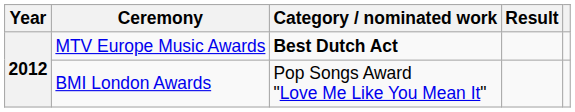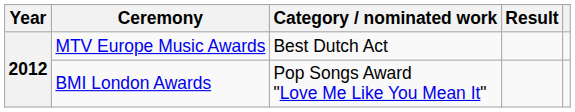(336, 45) bold -> (331, 45) normal
